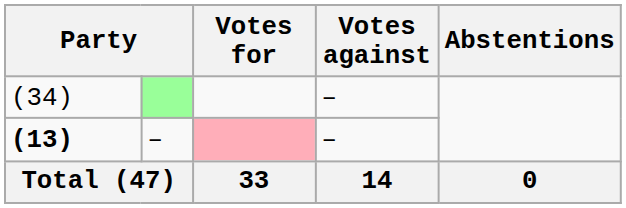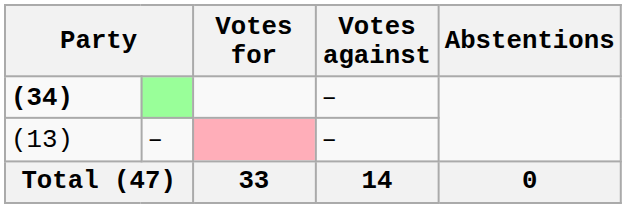(42, 98) normal -> (42, 98) bold
(42, 140) bold -> (42, 140) normal
